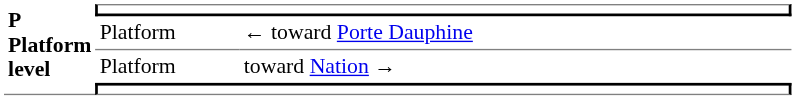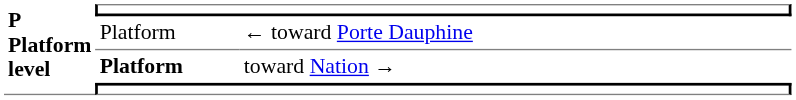(138, 66) normal -> (141, 66) bold
